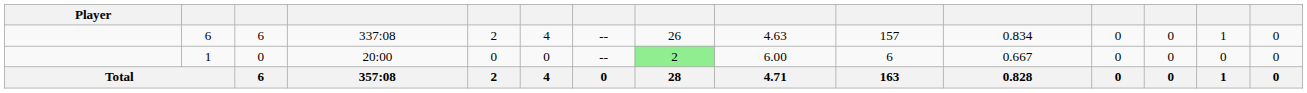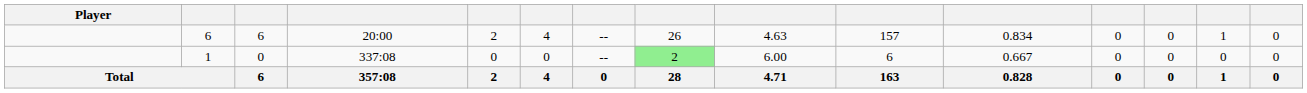(377, 35) 337:08 -> (377, 35) 20:00
(377, 56) 20:00 -> (377, 56) 337:08
